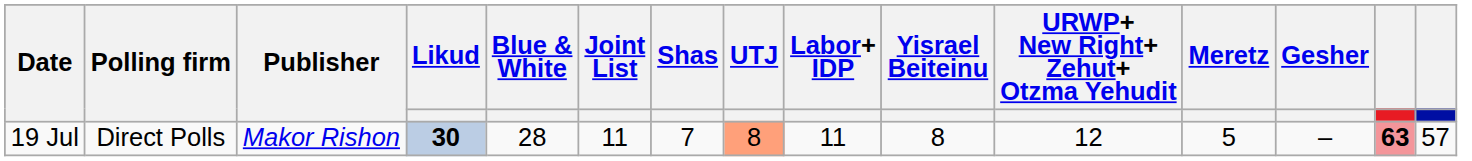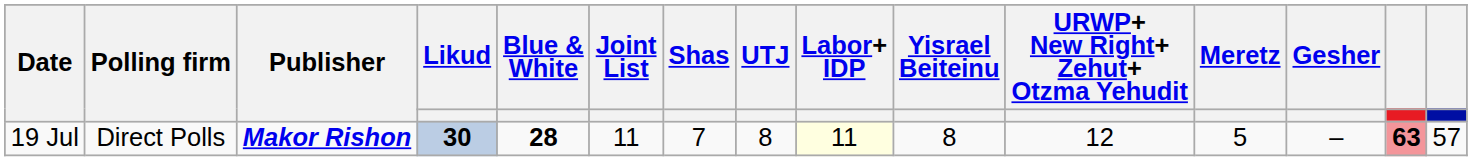(321, 138) normal -> (327, 138) bold
(532, 138) normal -> (543, 138) bold
(754, 138) lightsalmon background -> (765, 138) no background
(833, 138) no background -> (844, 138) lightyellow background
